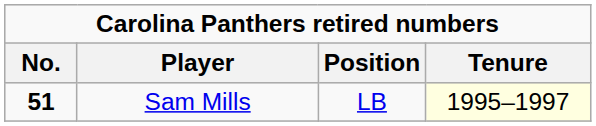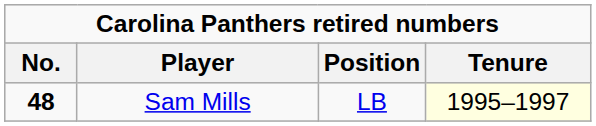(41, 101) 51 -> (41, 101) 48
